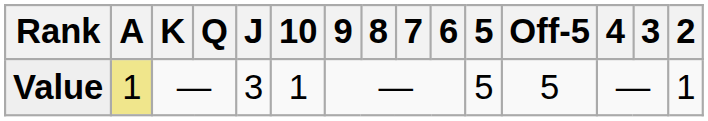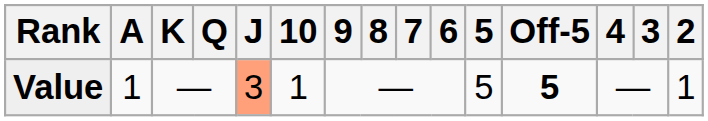(132, 86) khaki background -> (132, 86) no background
(254, 86) no background -> (254, 86) lightsalmon background
(550, 86) normal -> (550, 86) bold
